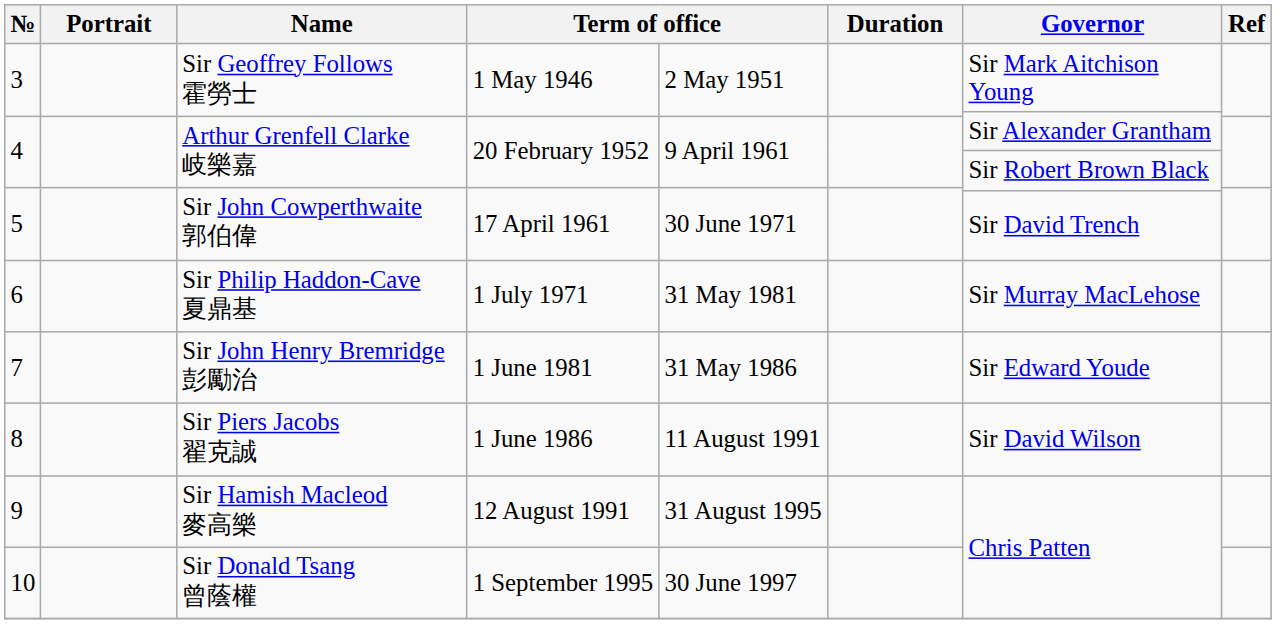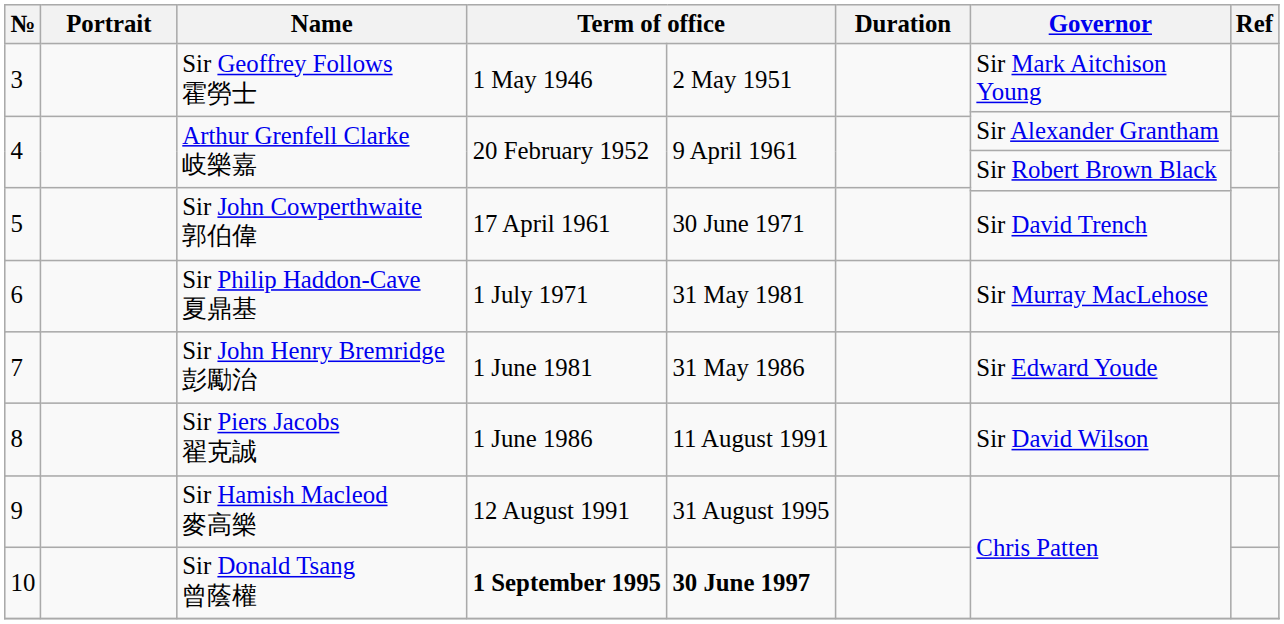(563, 582) normal -> (567, 582) bold
(731, 582) normal -> (741, 582) bold
